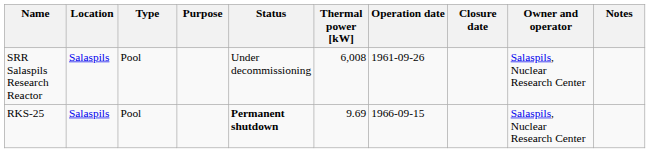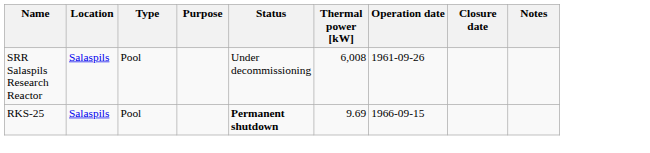- column: (551, 19)
